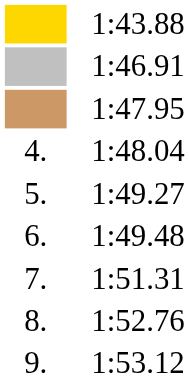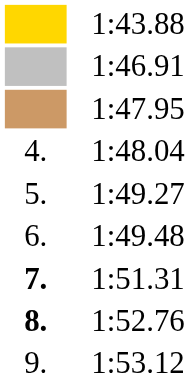(36, 278) normal -> (36, 278) bold
(36, 320) normal -> (36, 320) bold
